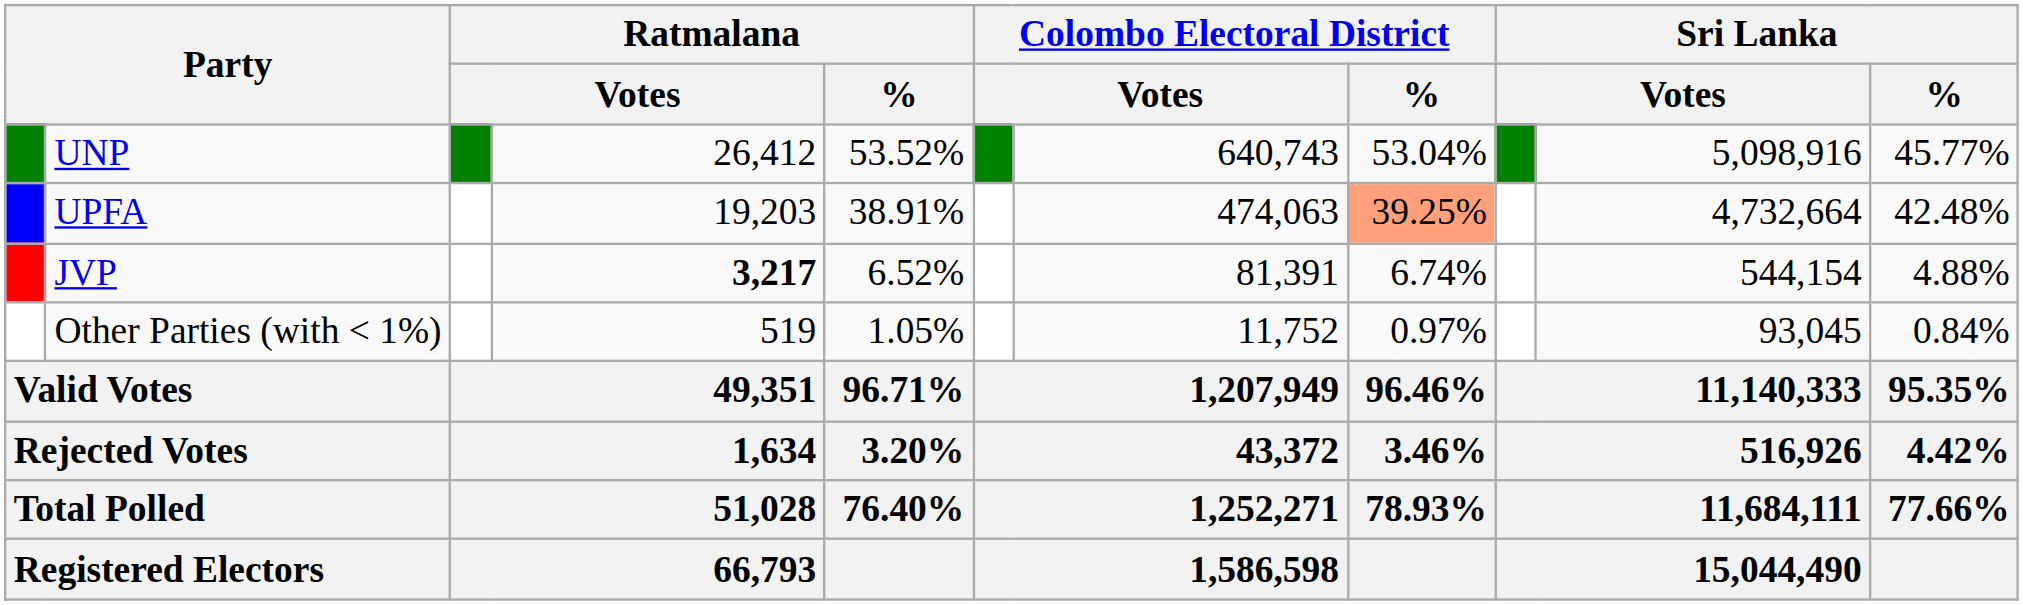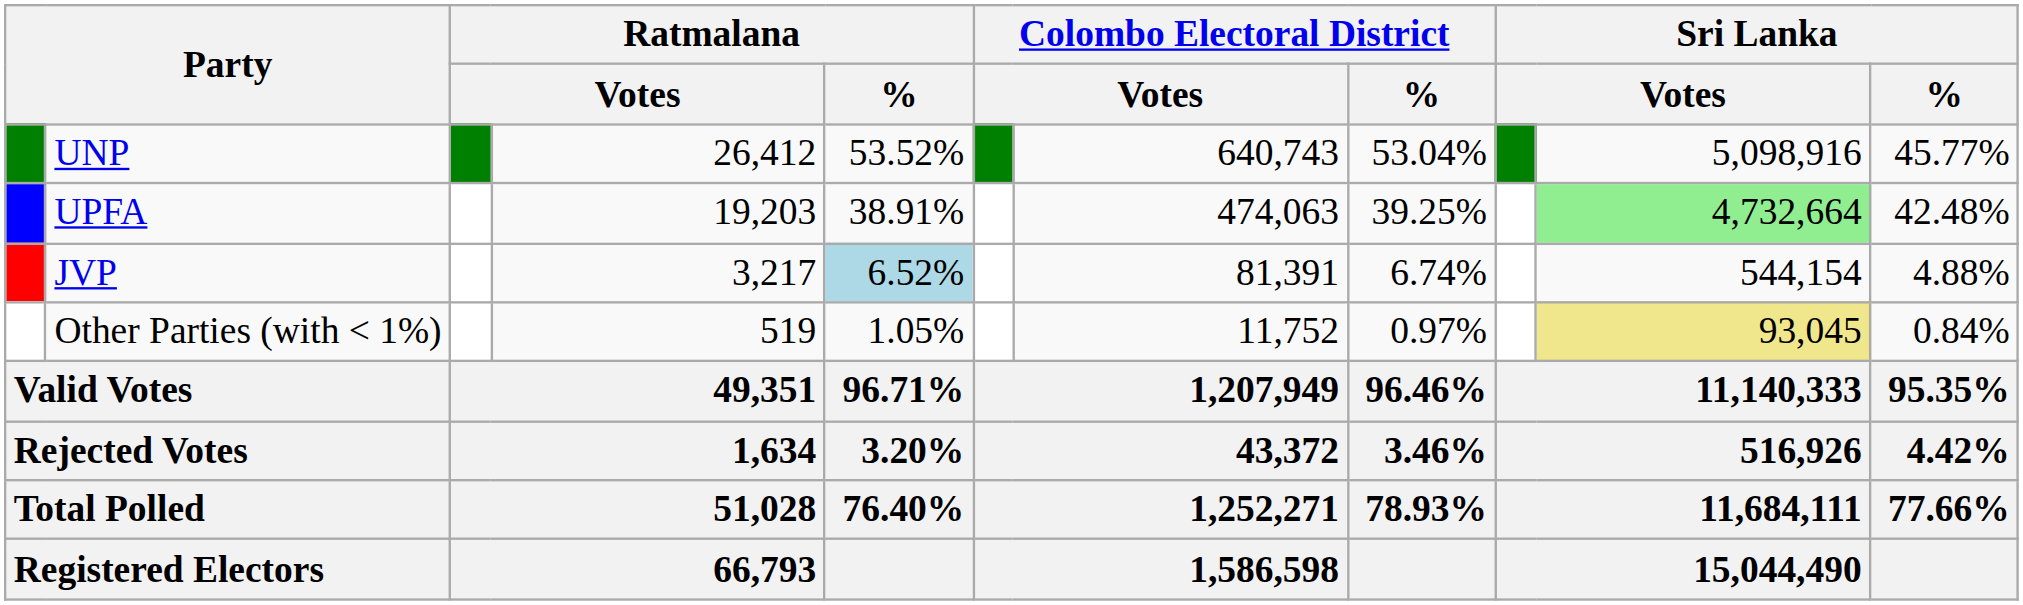(1429, 212) lightsalmon background -> (1429, 212) no background
(1787, 212) no background -> (1787, 212) lightgreen background
(774, 271) bold -> (774, 271) normal
(916, 271) no background -> (916, 271) lightblue background
(1810, 331) no background -> (1810, 331) khaki background
